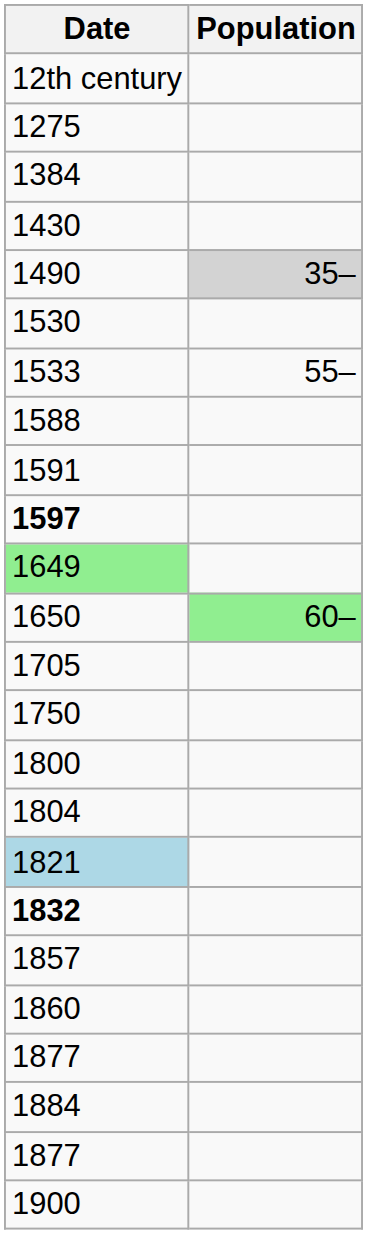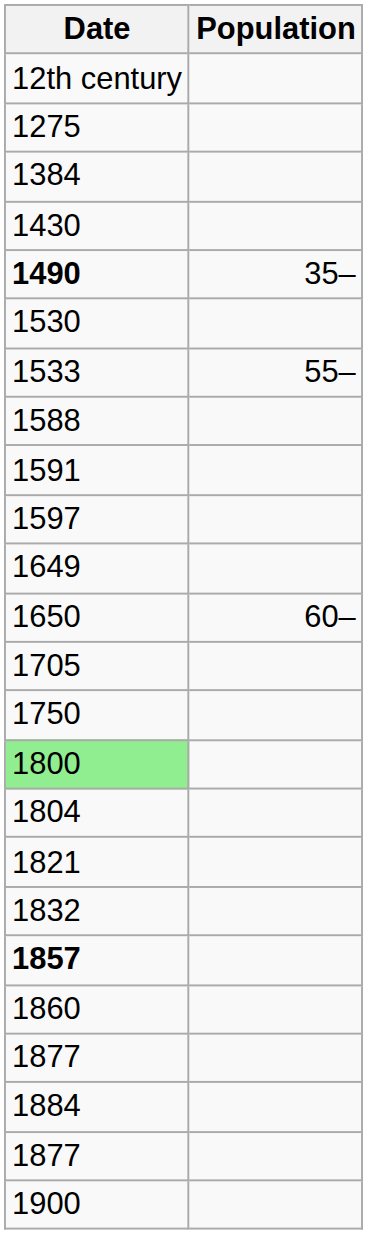(46, 273) normal -> (46, 273) bold
(330, 273) lightgrey background -> (330, 273) no background
(46, 518) bold -> (46, 518) normal
(46, 567) lightgreen background -> (46, 567) no background
(330, 616) lightgreen background -> (330, 616) no background
(46, 763) no background -> (46, 763) lightgreen background
(46, 861) lightblue background -> (46, 861) no background
(46, 910) bold -> (46, 910) normal
(46, 959) normal -> (46, 959) bold
